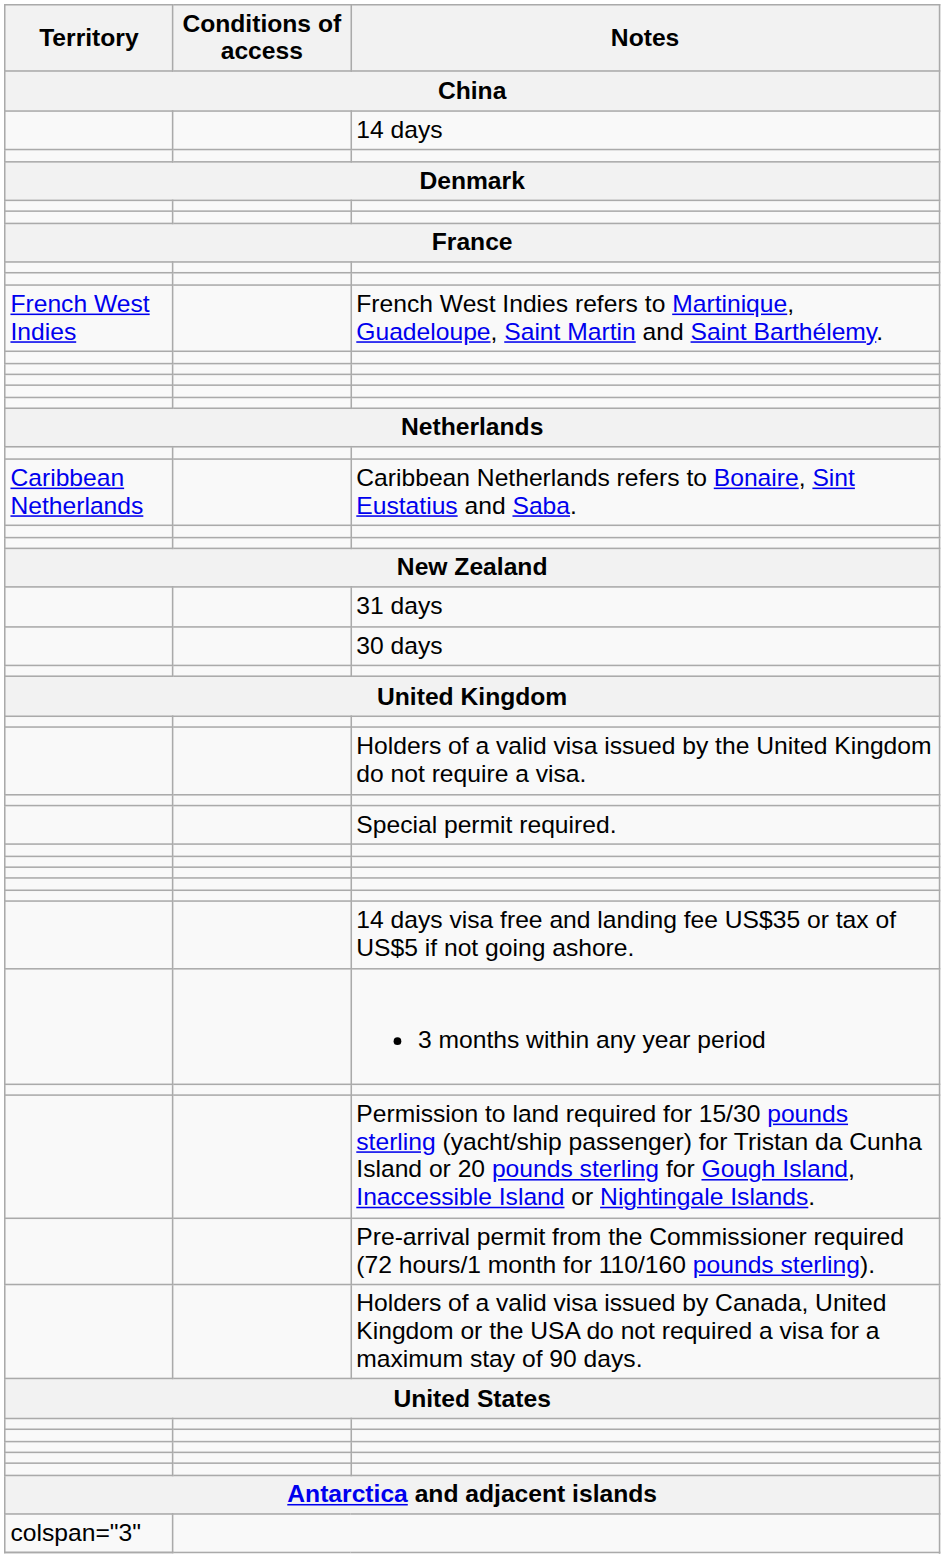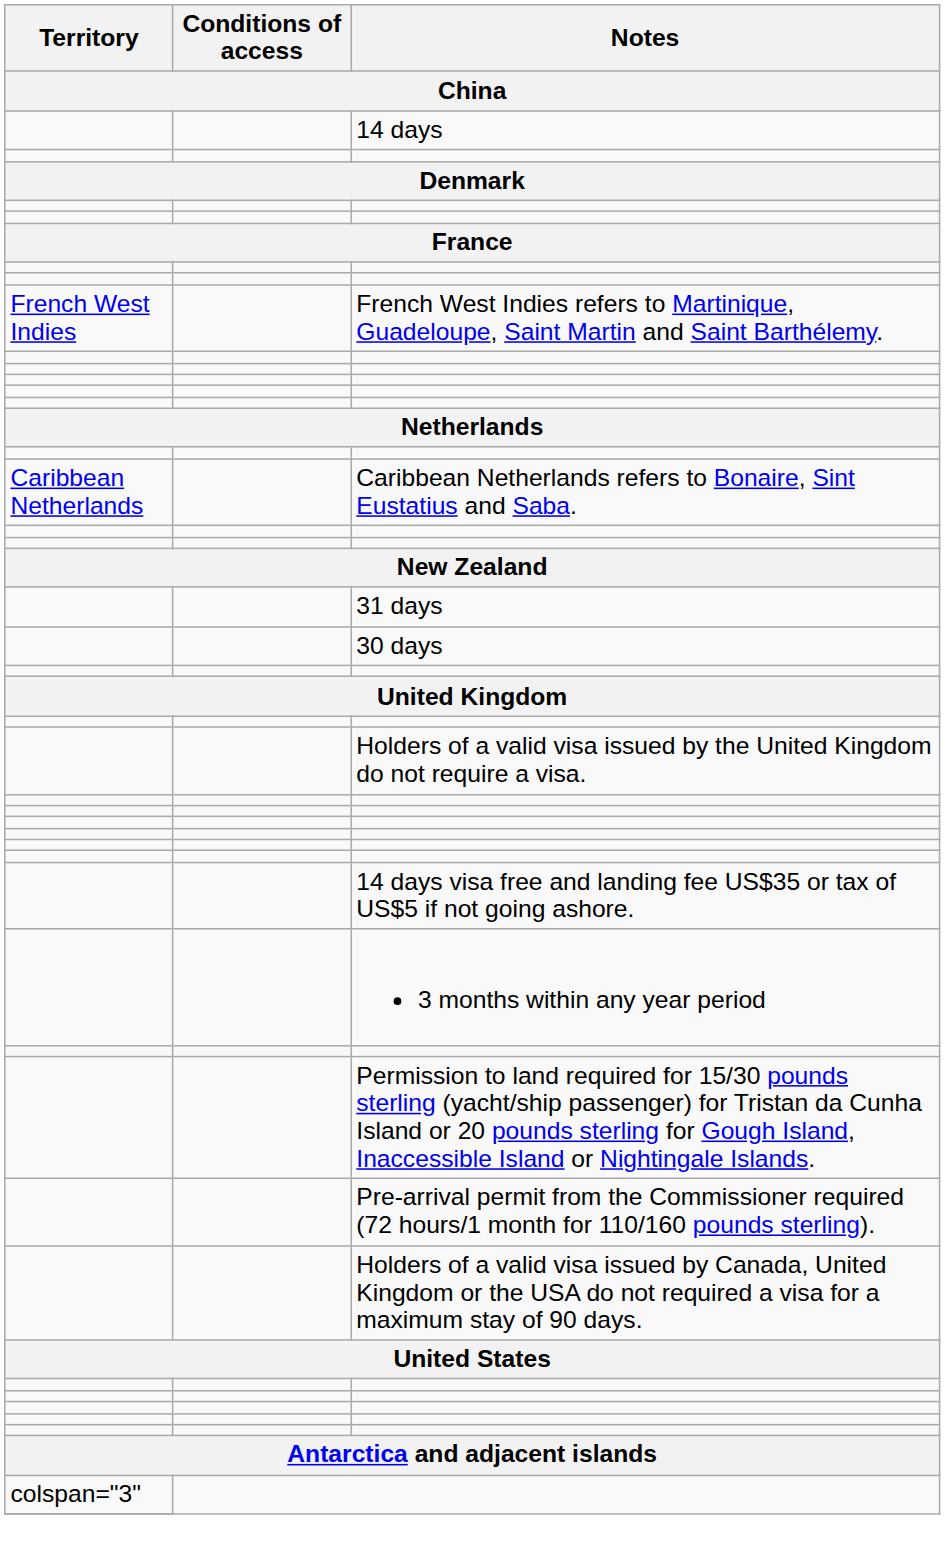- row: (89, 825)
